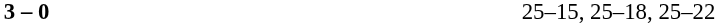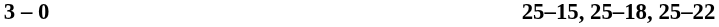(619, 10) normal -> (619, 10) bold
